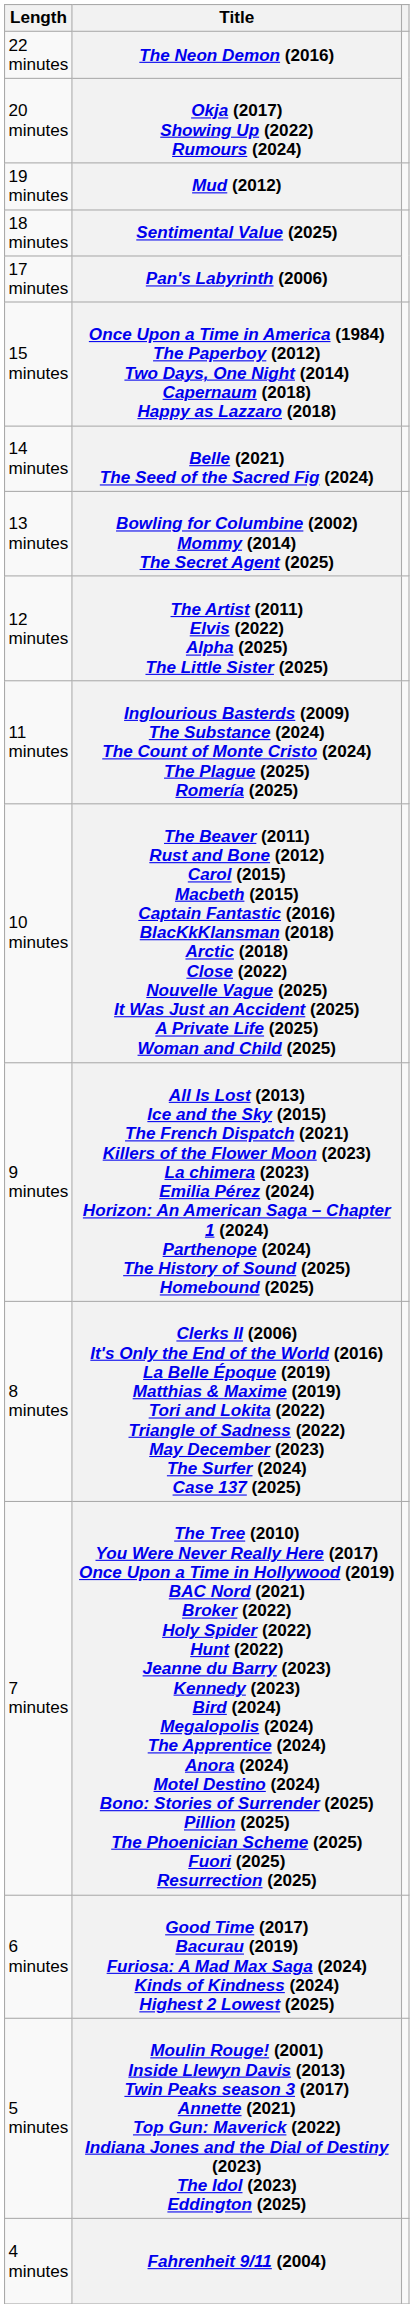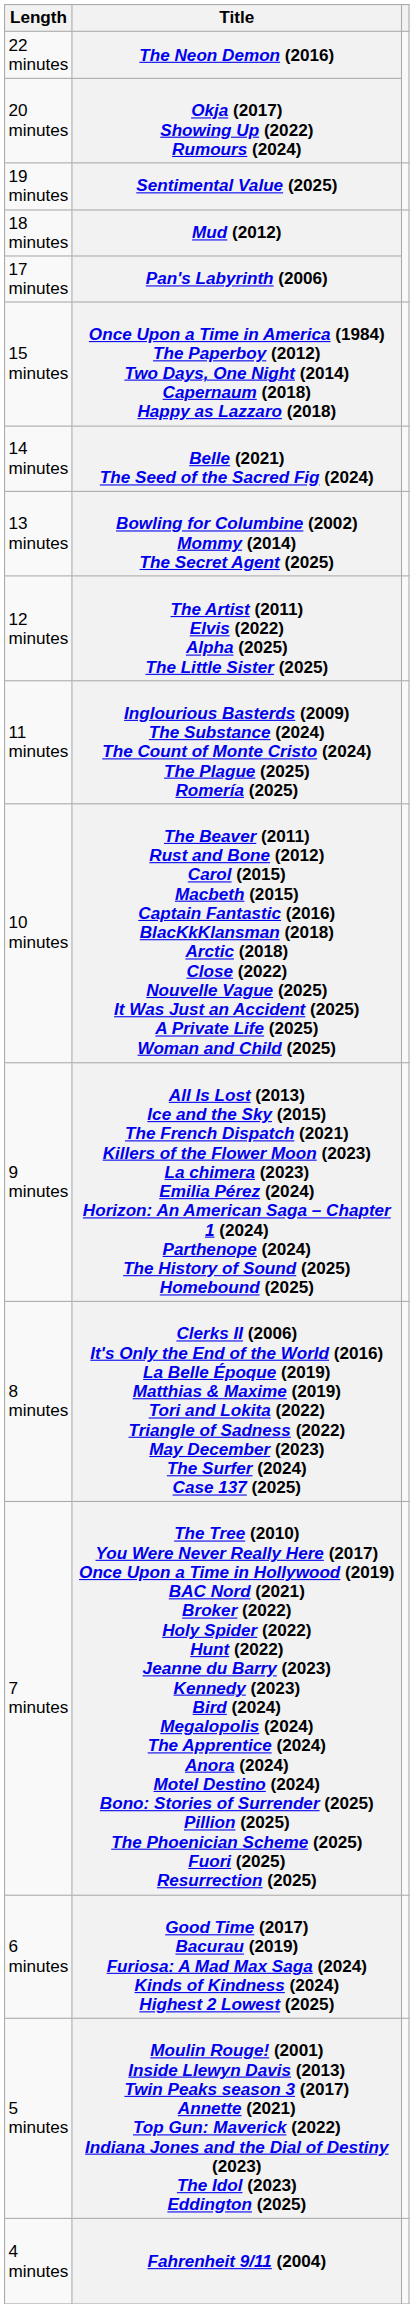(237, 186) Mud (2012) -> (237, 186) Sentimental Value (2025)
(237, 232) Sentimental Value (2025) -> (237, 232) Mud (2012)
